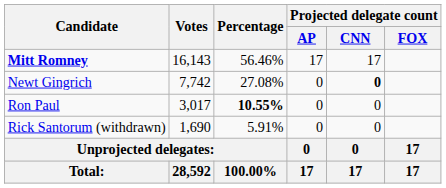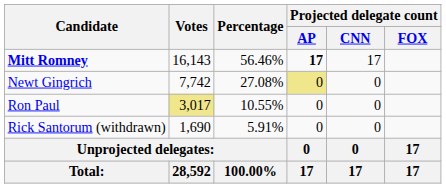(316, 60) normal -> (316, 60) bold
(320, 82) no background -> (320, 82) khaki background
(377, 82) bold -> (377, 82) normal
(195, 104) no background -> (195, 104) khaki background
(261, 104) bold -> (262, 104) normal
